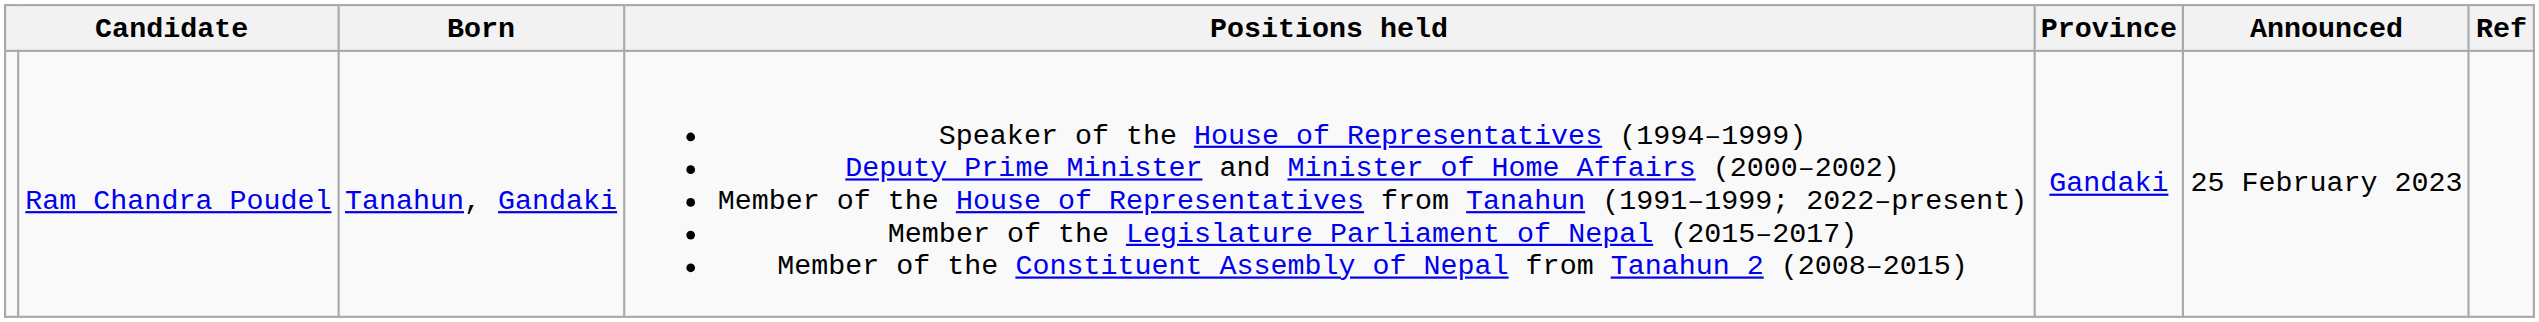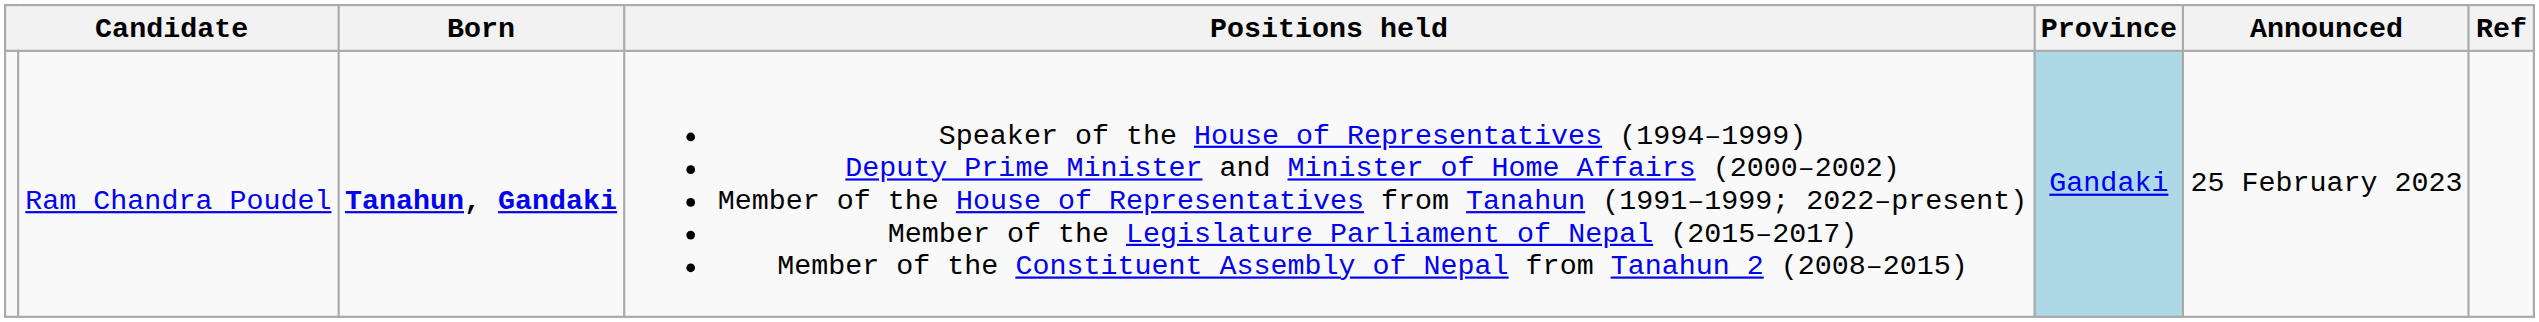(481, 201) normal -> (481, 201) bold
(2109, 184) no background -> (2109, 184) lightblue background
